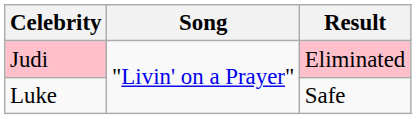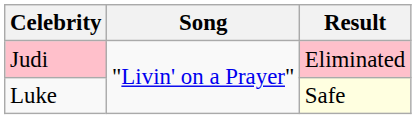(325, 95) no background -> (325, 95) lightyellow background
